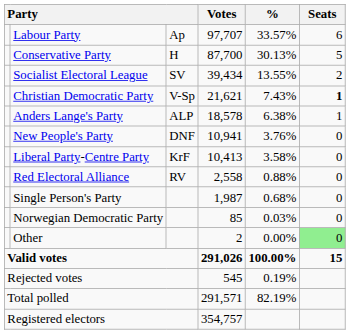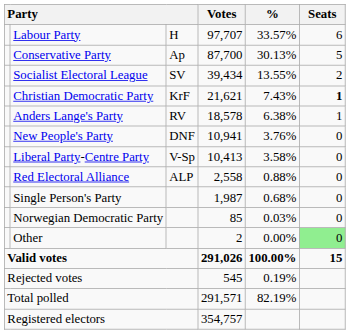(177, 34) Ap -> (174, 34) H
(174, 55) H -> (177, 55) Ap
(182, 95) V-Sp -> (179, 95) KrF
(181, 116) ALP -> (178, 116) RV
(179, 156) KrF -> (182, 156) V-Sp
(178, 177) RV -> (181, 177) ALP
